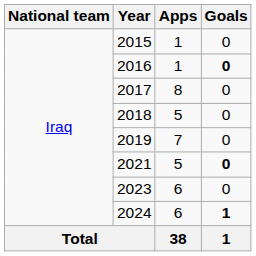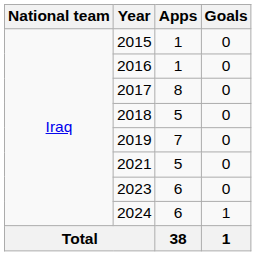(226, 66) bold -> (226, 66) normal
(226, 164) bold -> (226, 164) normal
(226, 213) bold -> (226, 213) normal
